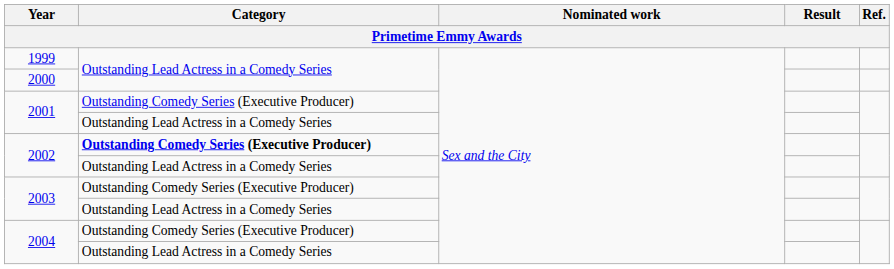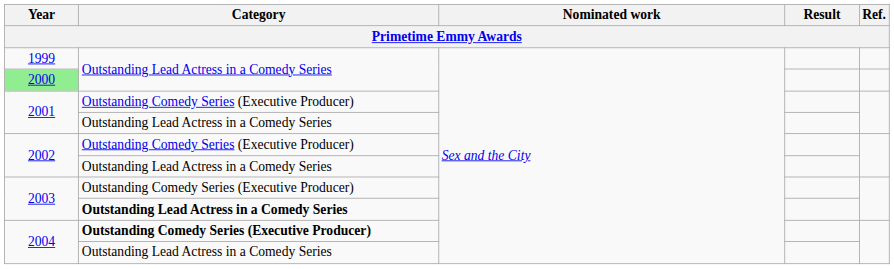(42, 79) no background -> (42, 79) lightgreen background
(226, 144) bold -> (218, 144) normal
(207, 209) normal -> (215, 209) bold
(218, 230) normal -> (226, 230) bold
